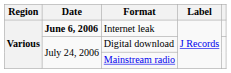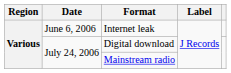(71, 28) bold -> (70, 28) normal
